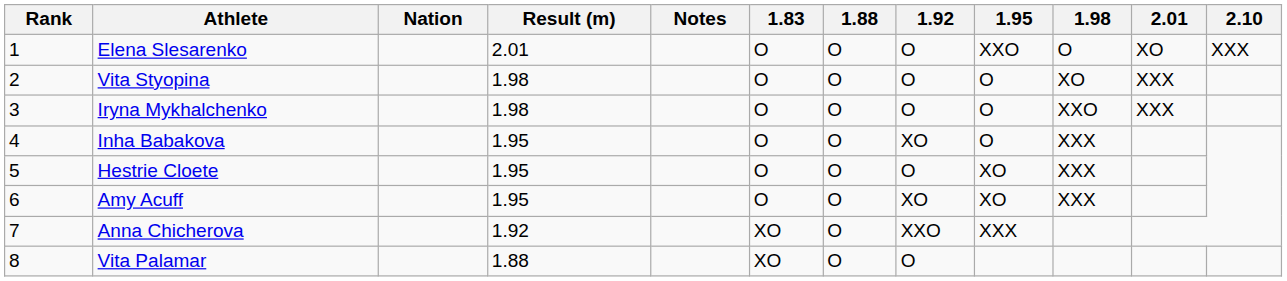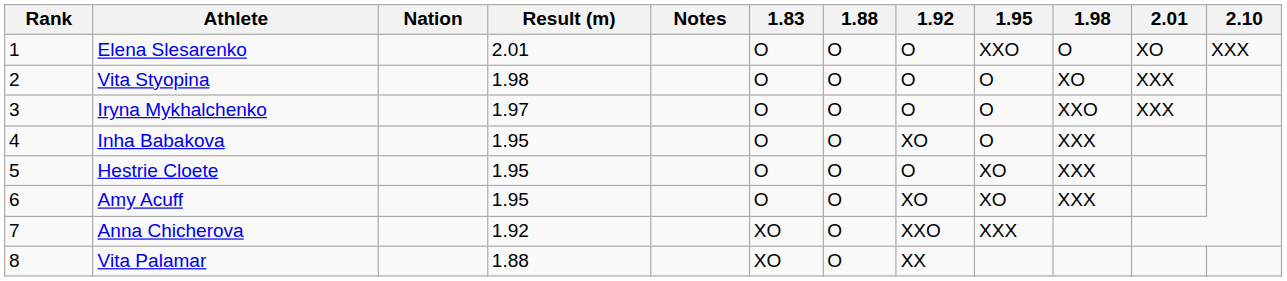(510, 110) 1.98 -> (510, 110) 1.97
(908, 261) O -> (913, 261) XX
